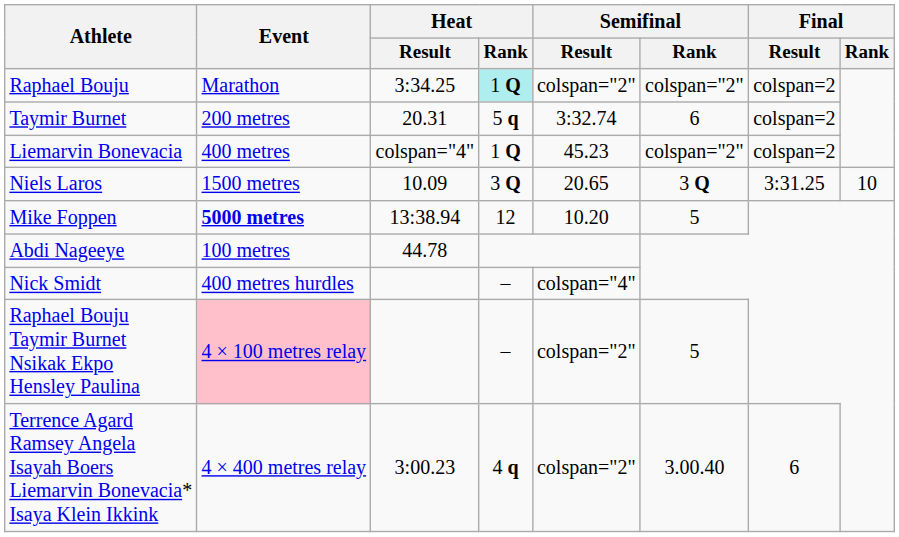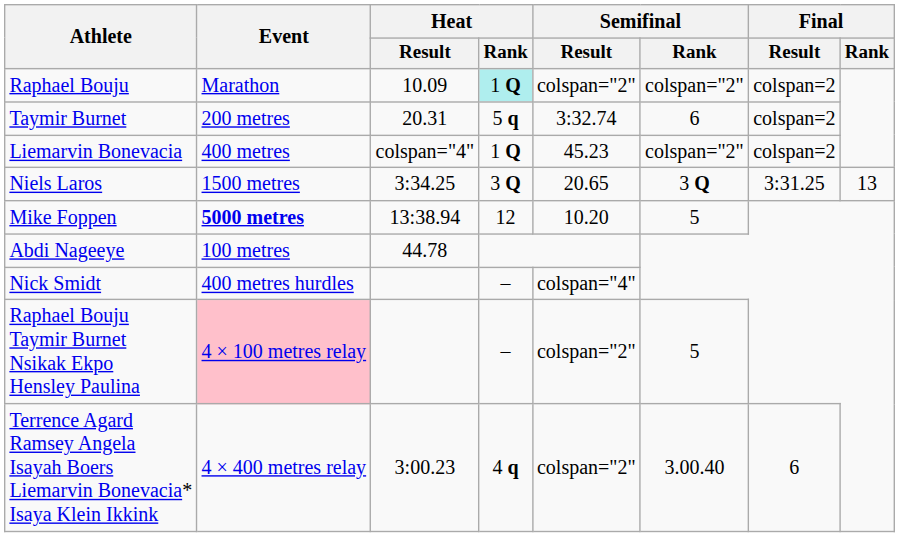(425, 85) 3:34.25 -> (425, 85) 10.09
(425, 184) 10.09 -> (425, 184) 3:34.25
(867, 184) 10 -> (867, 184) 13
